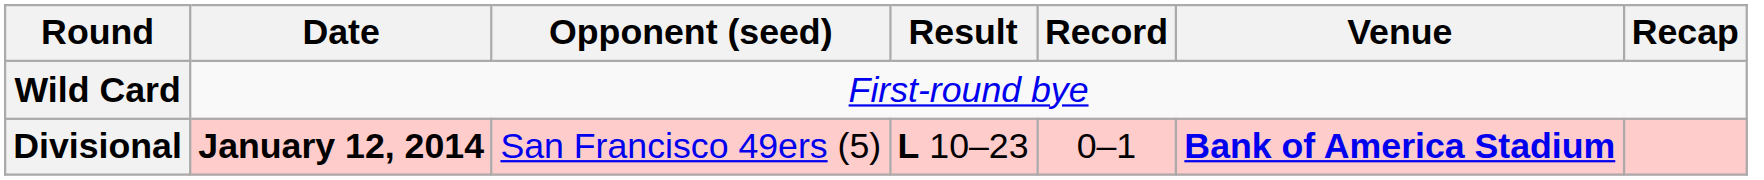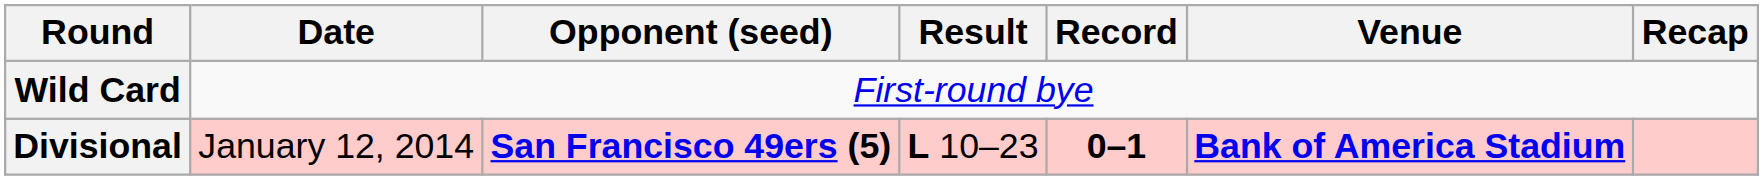(341, 145) bold -> (336, 145) normal
(691, 145) normal -> (691, 145) bold
(1106, 145) normal -> (1116, 145) bold
